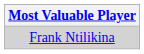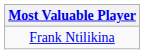(72, 37) lightgrey background -> (72, 37) no background
